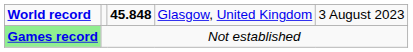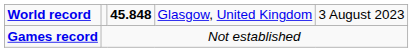(53, 36) lightgreen background -> (53, 36) no background
